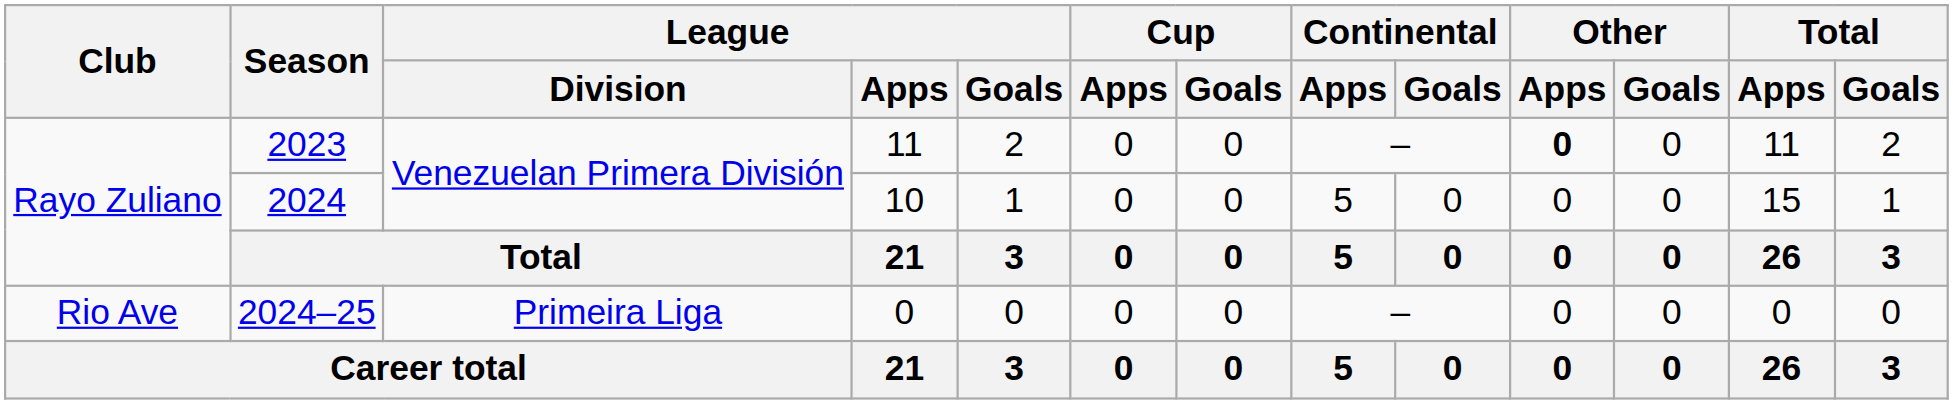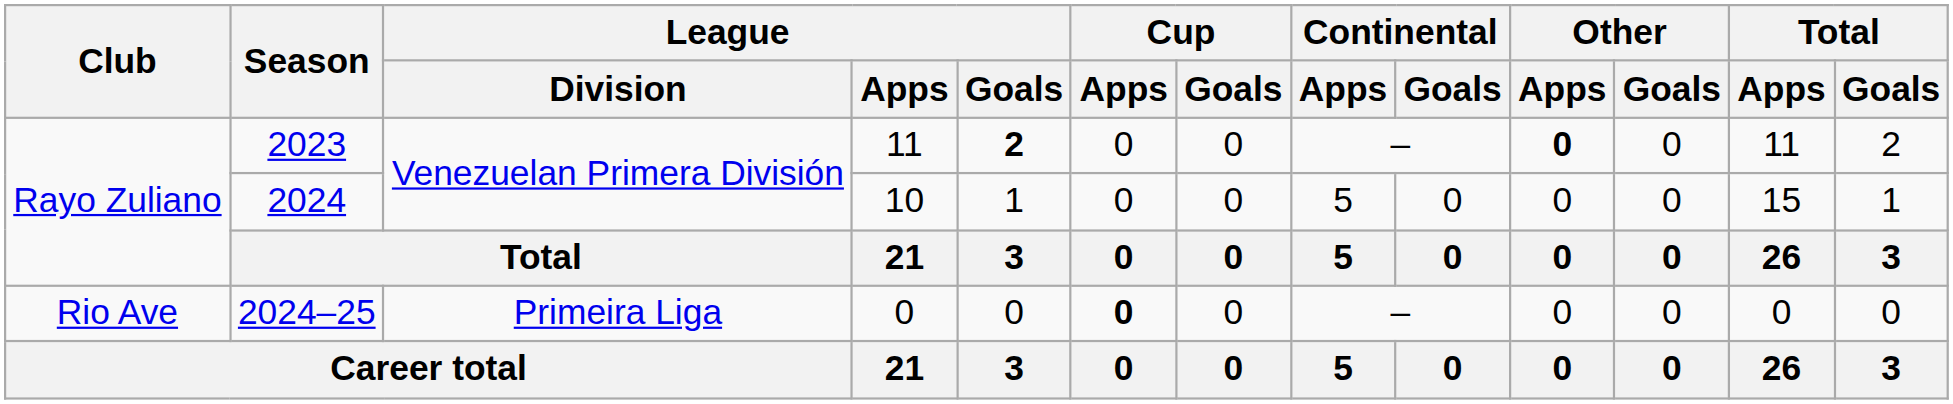(1014, 144) normal -> (1014, 144) bold
(1124, 312) normal -> (1124, 312) bold
